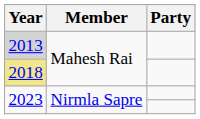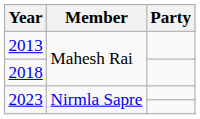(26, 45) lightgrey background -> (26, 45) no background
(26, 72) khaki background -> (26, 72) no background
